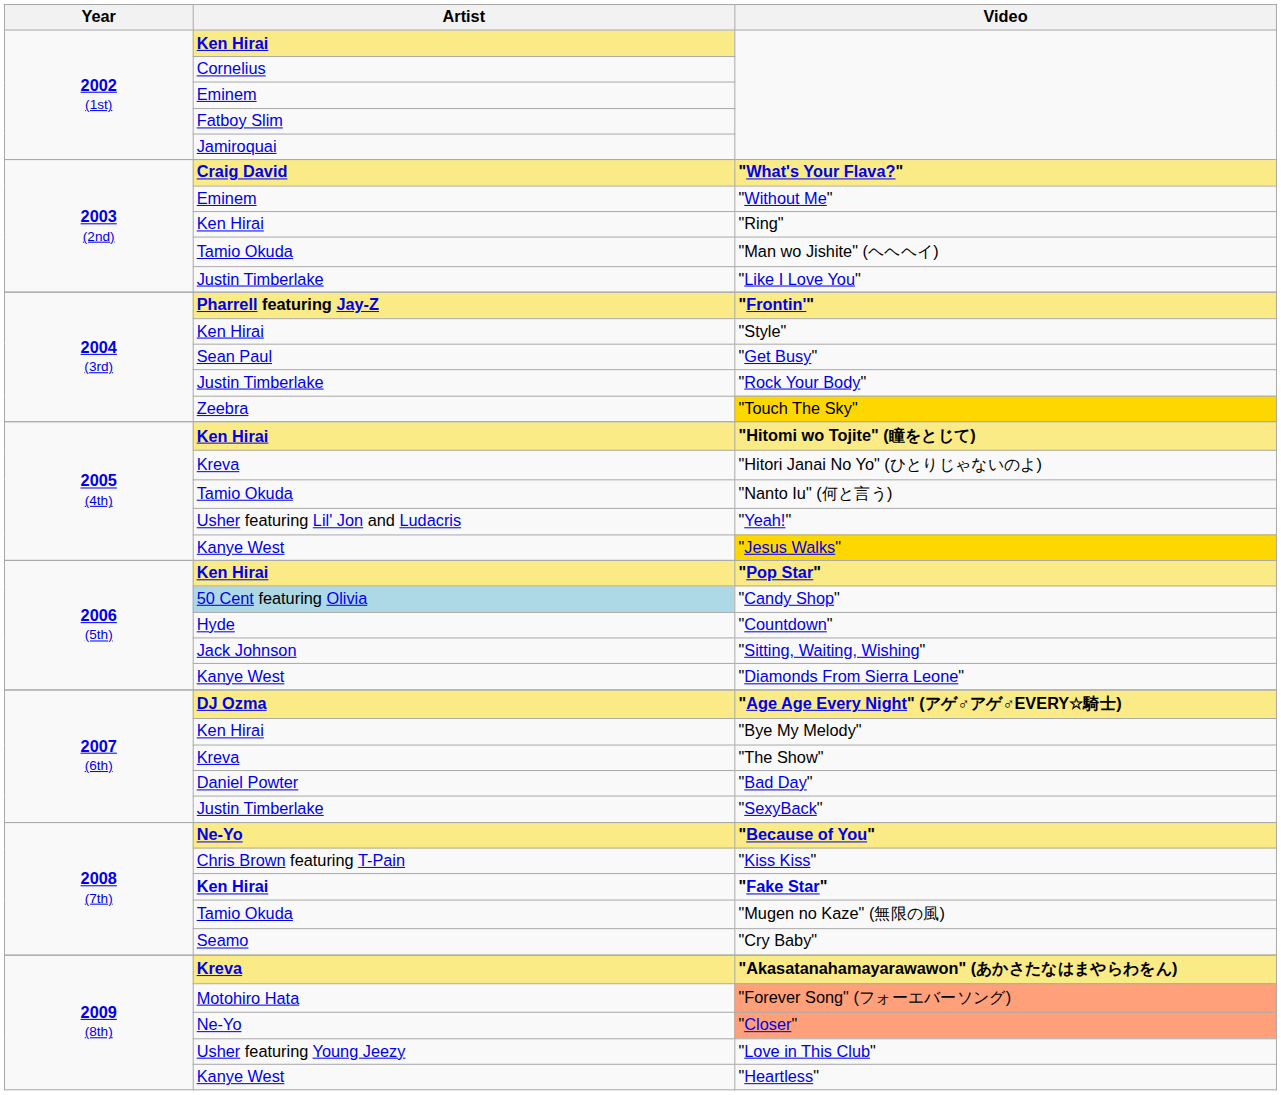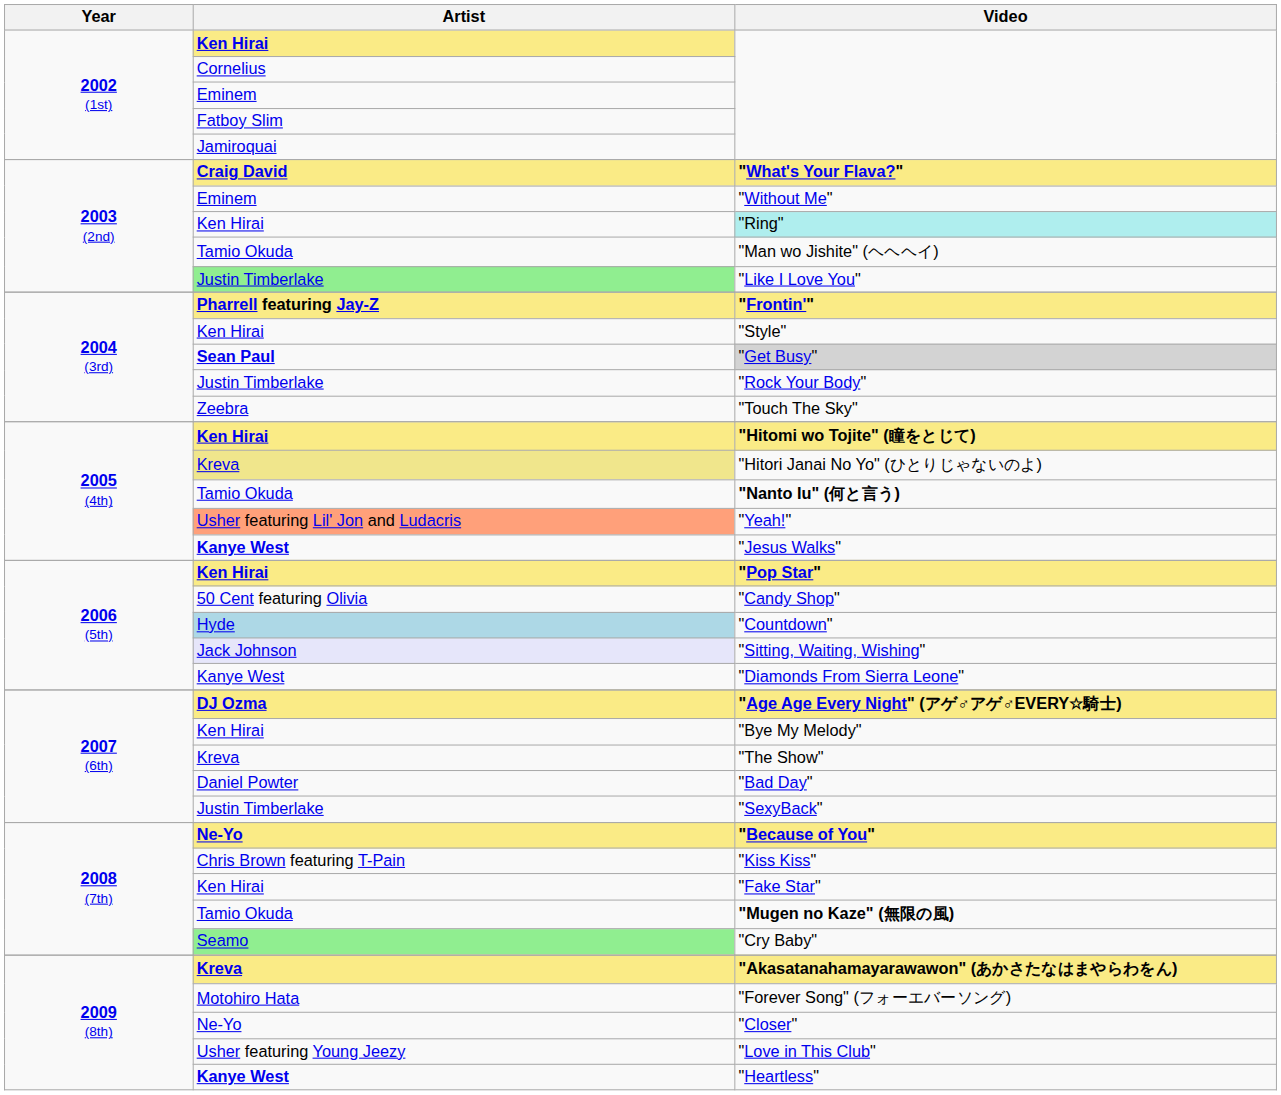(761, 224) no background -> (761, 224) paleturquoise background
(260, 279) no background -> (260, 279) lightgreen background
(234, 356) normal -> (236, 356) bold
(778, 356) no background -> (778, 356) lightgrey background
(798, 408) gold background -> (798, 408) no background
(218, 465) no background -> (218, 465) khaki background
(815, 493) normal -> (819, 493) bold
(329, 521) no background -> (329, 521) lightsalmon background
(241, 547) normal -> (243, 547) bold
(790, 547) gold background -> (790, 547) no background
(282, 599) lightblue background -> (282, 599) no background
(216, 624) no background -> (216, 624) lightblue background
(247, 650) no background -> (247, 650) lavender background
(233, 886) bold -> (230, 886) normal
(783, 886) bold -> (780, 886) normal
(842, 913) normal -> (846, 913) bold
(223, 941) no background -> (223, 941) lightgreen background
(875, 997) lightsalmon background -> (875, 997) no background
(768, 1025) lightsalmon background -> (768, 1025) no background
(241, 1077) normal -> (243, 1077) bold
